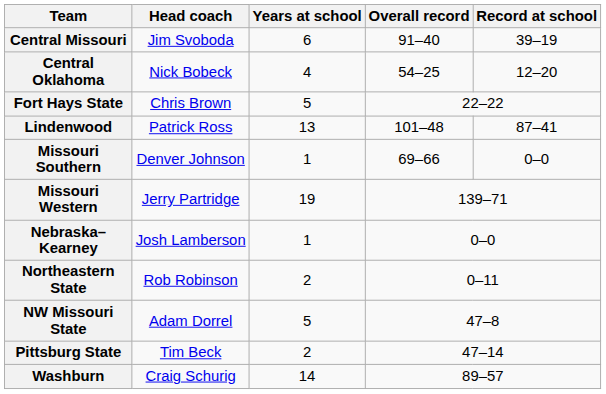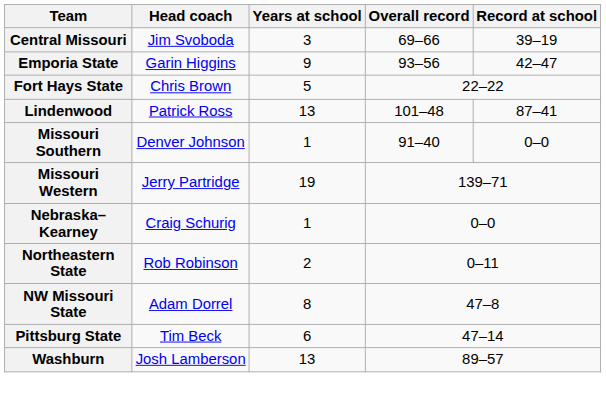(307, 39) 6 -> (307, 39) 3
(419, 39) 91–40 -> (419, 39) 69–66
- row: (68, 71)
+ row: (68, 63)
(419, 159) 69–66 -> (419, 142) 91–40
(191, 240) Josh Lamberson -> (191, 223) Craig Schurig
(307, 320) 5 -> (307, 304) 8
(307, 352) 2 -> (307, 335) 6
(191, 376) Craig Schurig -> (191, 359) Josh Lamberson
(307, 376) 14 -> (307, 359) 13
